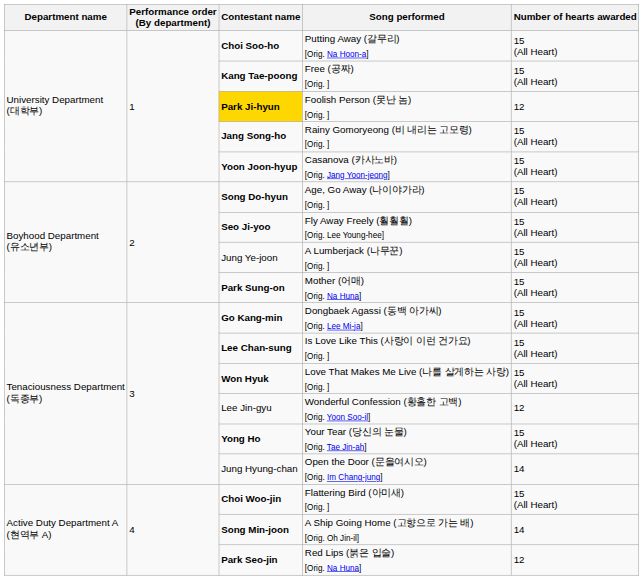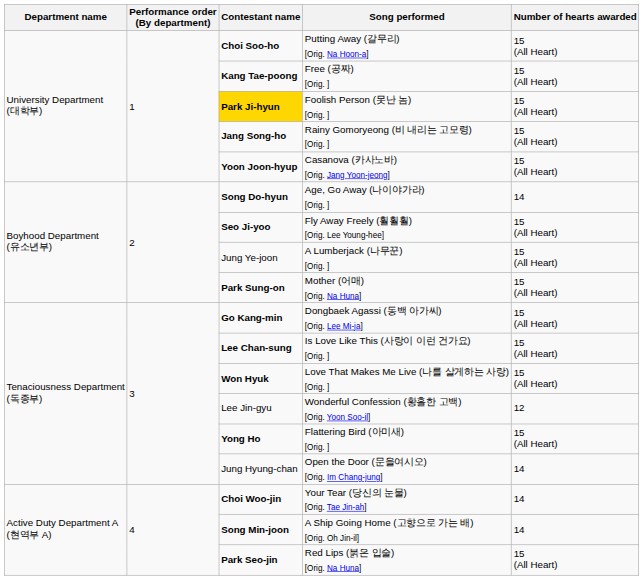(519, 106) 12 -> (536, 106) 15 (All Heart)
(536, 197) 15 (All Heart) -> (519, 197) 14
(356, 439) Your Tear (당신의 눈물) [Orig. Tae Jin-ah] -> (354, 439) Flattering Bird (아미새) [Orig. ]
(354, 500) Flattering Bird (아미새) [Orig. ] -> (356, 500) Your Tear (당신의 눈물) [Orig. Tae Jin-ah]
(536, 499) 15 (All Heart) -> (519, 499) 14
(519, 560) 12 -> (536, 560) 15 (All Heart)
